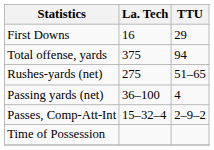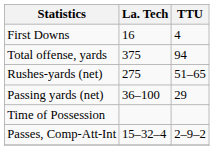(180, 34) 29 -> (177, 34) 4
(177, 94) 4 -> (180, 94) 29
rows swapped: (62, 114) <-> (56, 134)
